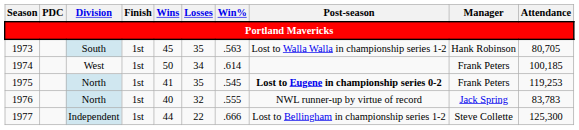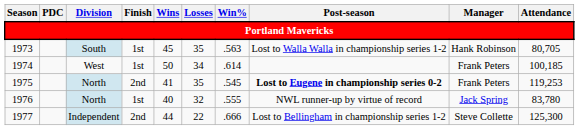(138, 82) 1st -> (138, 82) 2nd
(546, 99) 83,783 -> (546, 99) 83,780
(138, 116) 1st -> (138, 116) 2nd
